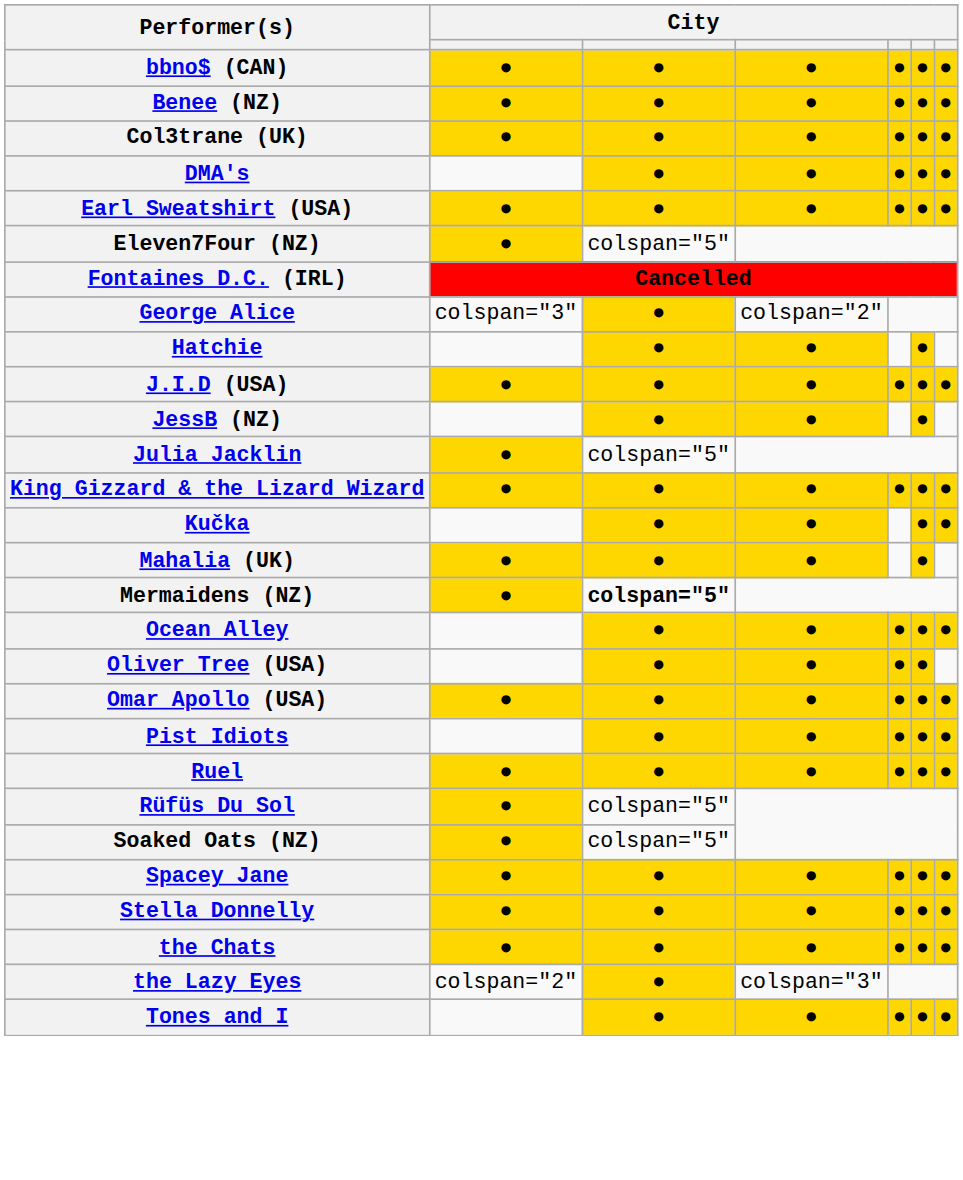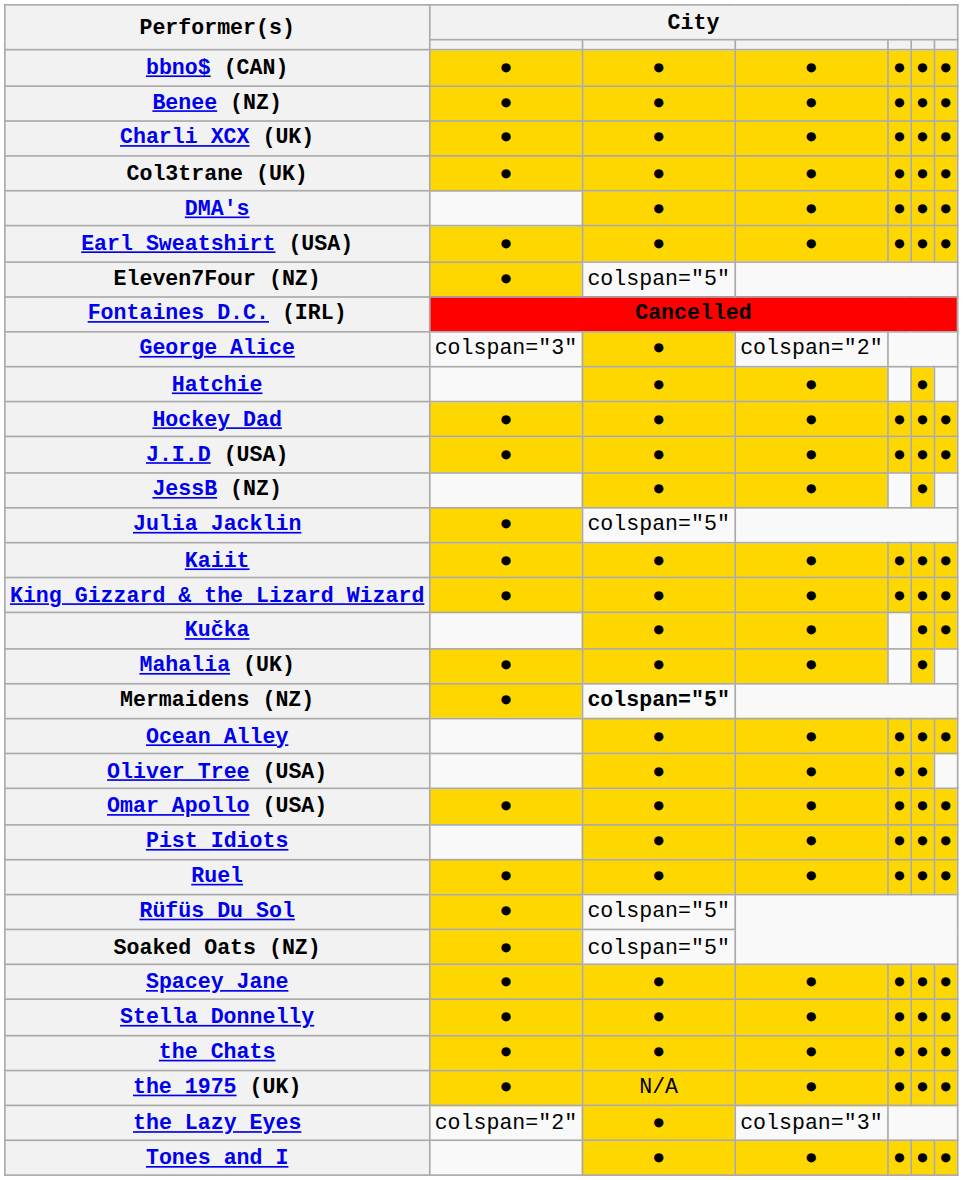+ row: (217, 138)
+ row: (217, 420)
+ row: (217, 560)
+ row: (217, 1088)
